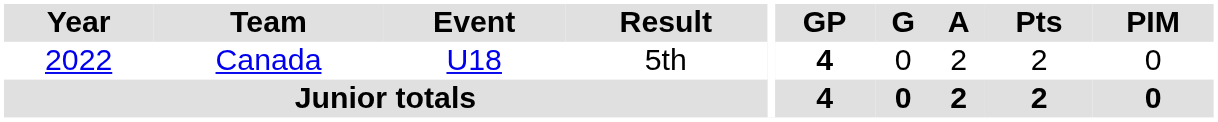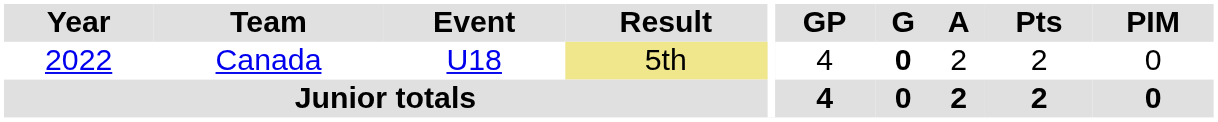(666, 60) no background -> (666, 60) khaki background
(825, 60) bold -> (825, 60) normal
(903, 60) normal -> (903, 60) bold
